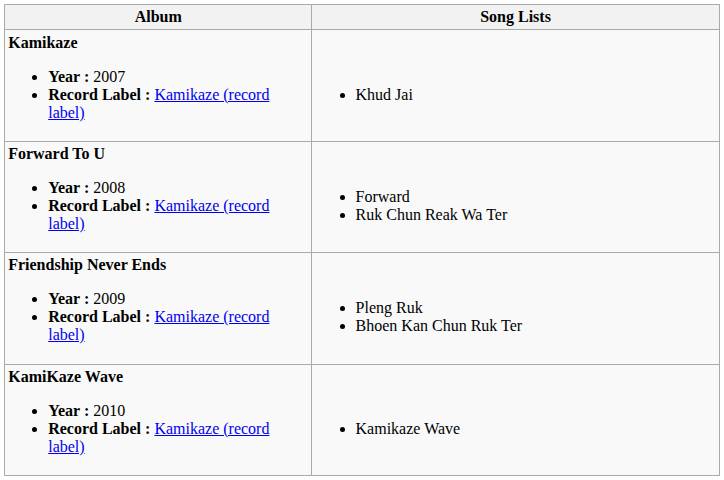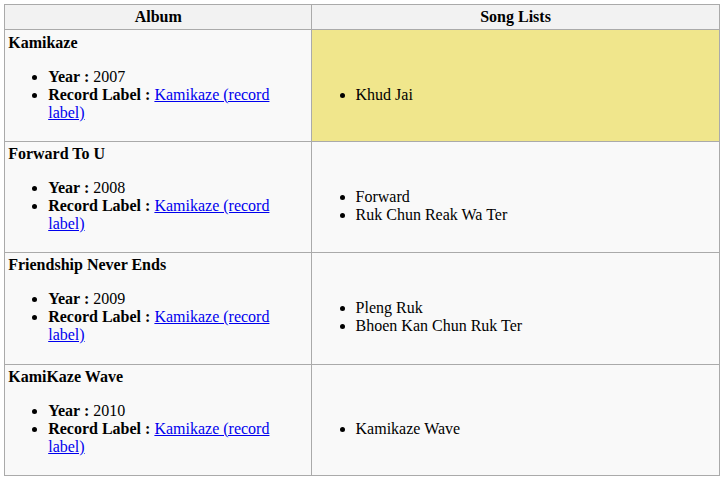(516, 95) no background -> (516, 95) khaki background
